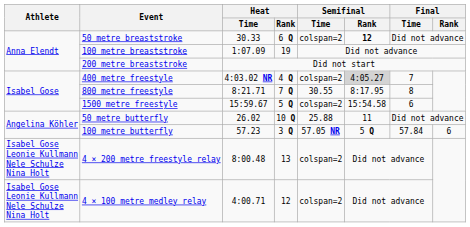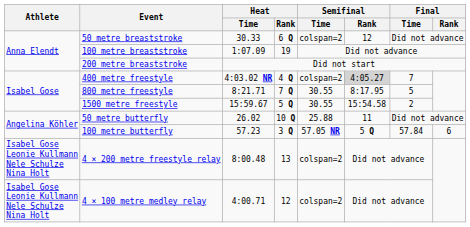(367, 37) bold -> (367, 37) normal
(411, 91) 8 -> (411, 91) 5
(321, 104) colspan=2 -> (321, 104) 30.55
(411, 104) 6 -> (411, 104) 2
